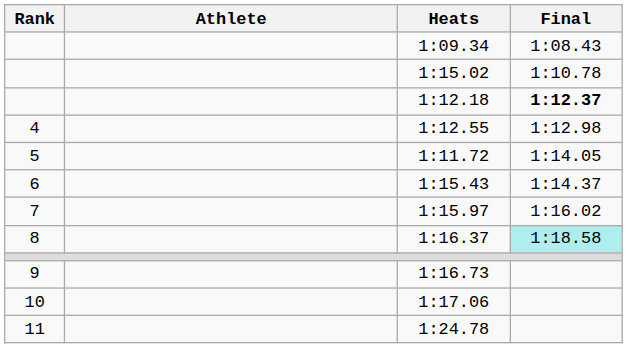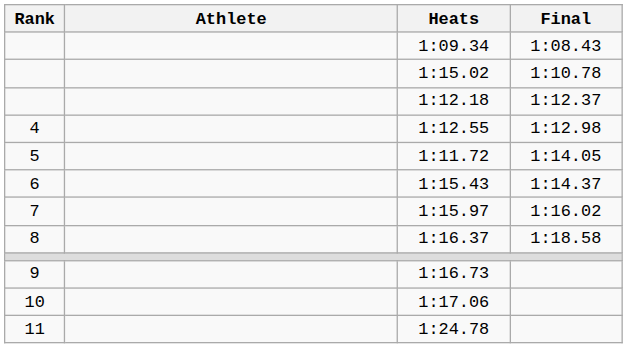(566, 101) bold -> (566, 101) normal
(566, 239) paleturquoise background -> (566, 239) no background
